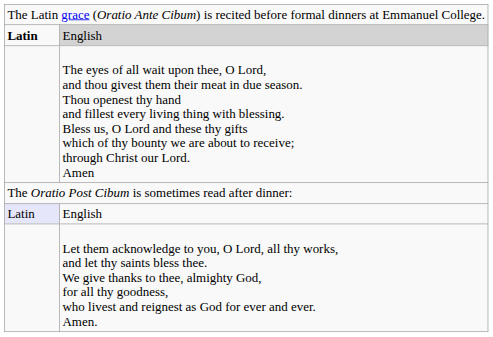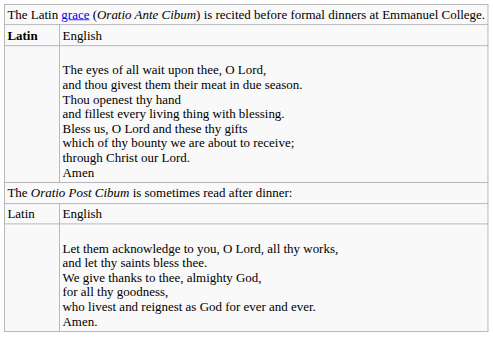(82, 35) lightgrey background -> (82, 35) no background
(21, 213) lavender background -> (21, 213) no background
